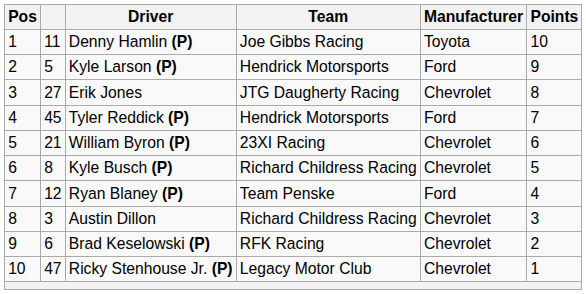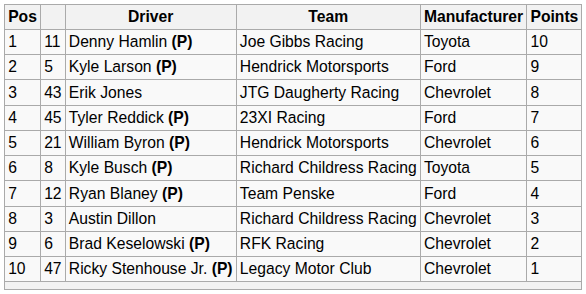(53, 92) 27 -> (53, 92) 43
(314, 117) Hendrick Motorsports -> (283, 117) 23XI Racing
(283, 143) 23XI Racing -> (314, 143) Hendrick Motorsports
(457, 168) Chevrolet -> (447, 168) Toyota
